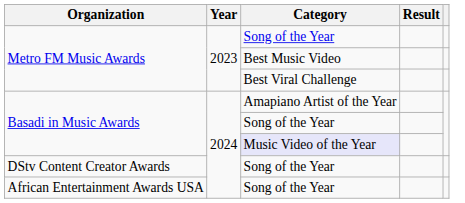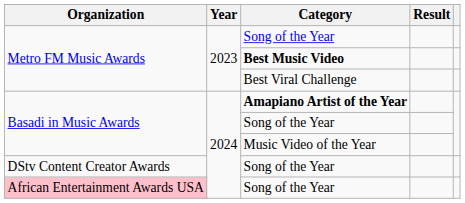(292, 58) normal -> (294, 58) bold
(320, 101) normal -> (325, 101) bold
(310, 144) lavender background -> (310, 144) no background
(106, 187) no background -> (106, 187) pink background
